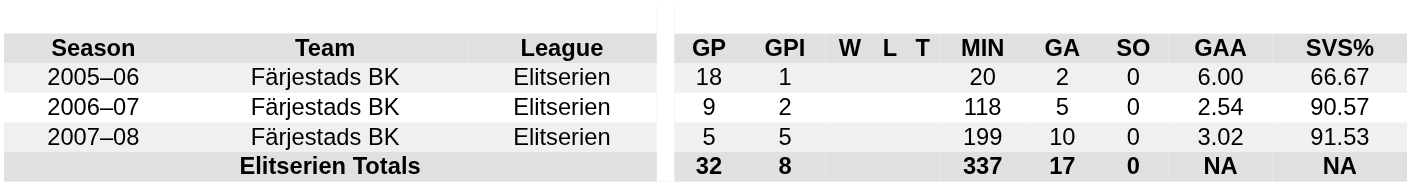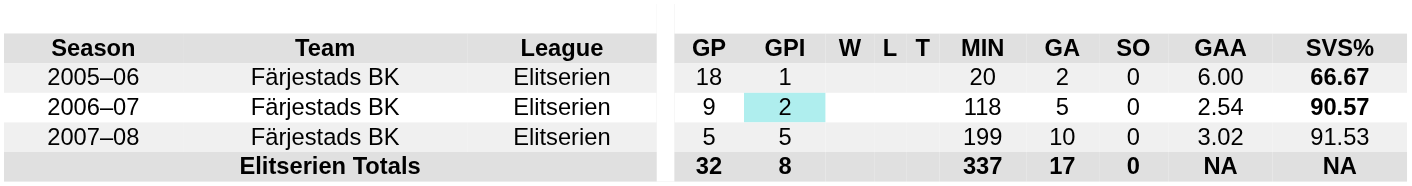(1340, 77) normal -> (1340, 77) bold
(785, 107) no background -> (785, 107) paleturquoise background
(1340, 107) normal -> (1340, 107) bold
